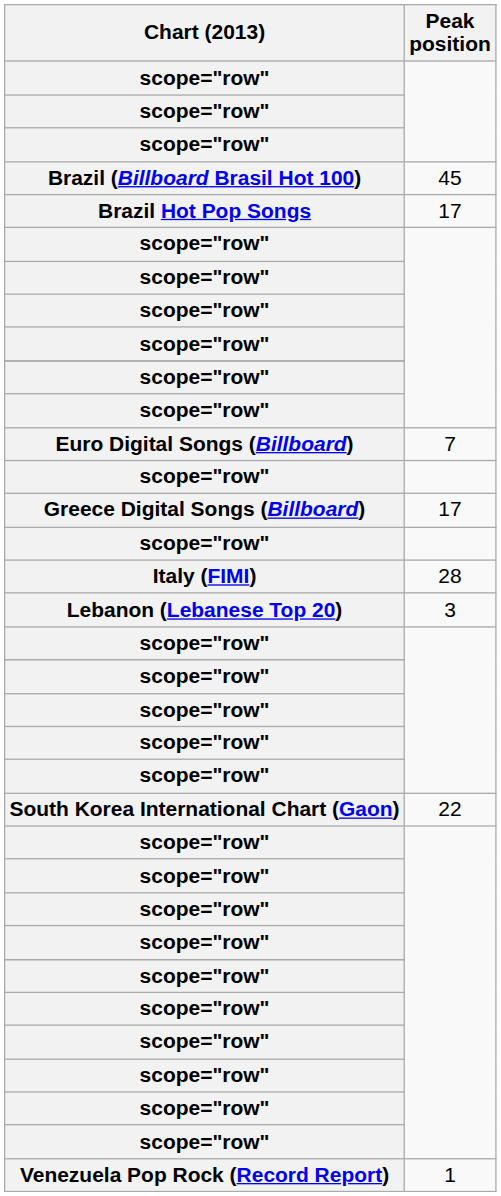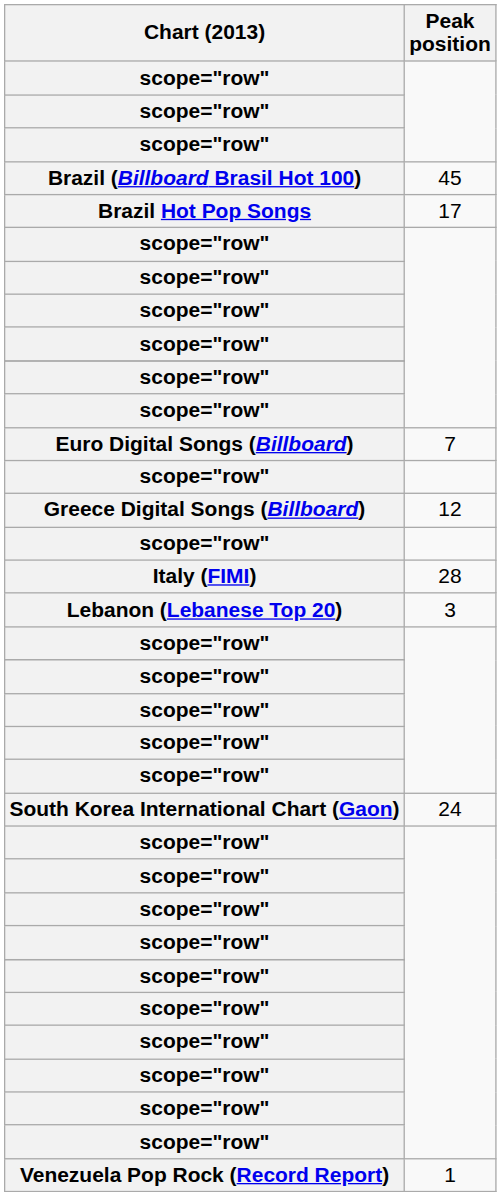(450, 510) 17 -> (450, 510) 12
(450, 809) 22 -> (450, 809) 24
